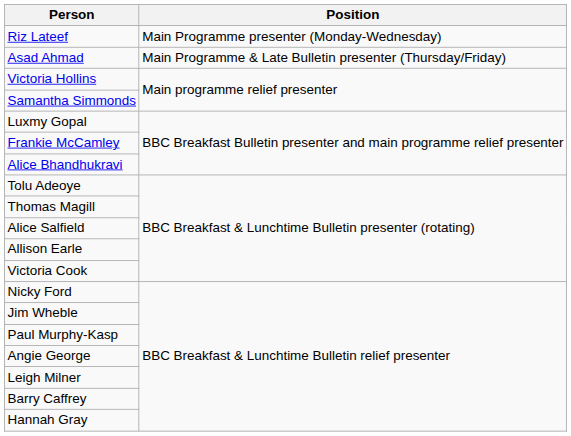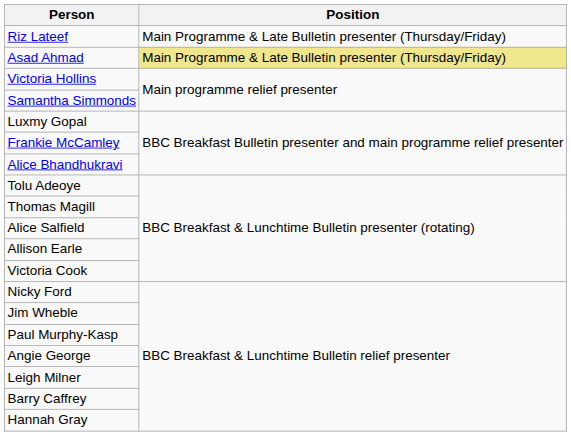(292, 36) Main Programme presenter (Monday-Wednesday) -> (324, 36) Main Programme & Late Bulletin presenter (Thursday/Friday)
(324, 57) no background -> (324, 57) khaki background
